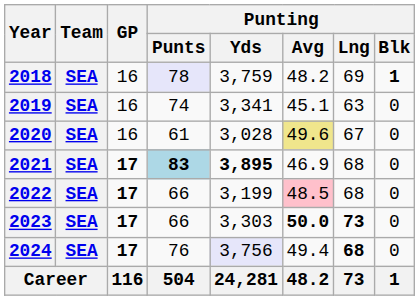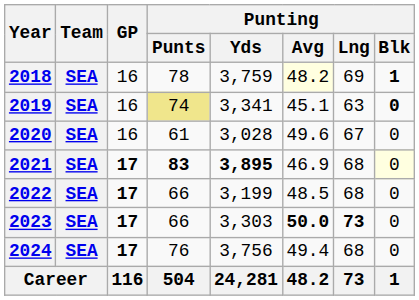(179, 77) lavender background -> (179, 77) no background
(308, 77) no background -> (308, 77) lightyellow background
(179, 106) no background -> (179, 106) khaki background
(394, 106) normal -> (394, 106) bold
(308, 135) khaki background -> (308, 135) no background
(179, 164) lightblue background -> (179, 164) no background
(394, 164) no background -> (394, 164) lightyellow background
(308, 193) pink background -> (308, 193) no background
(246, 251) lavender background -> (246, 251) no background
(354, 251) bold -> (354, 251) normal
